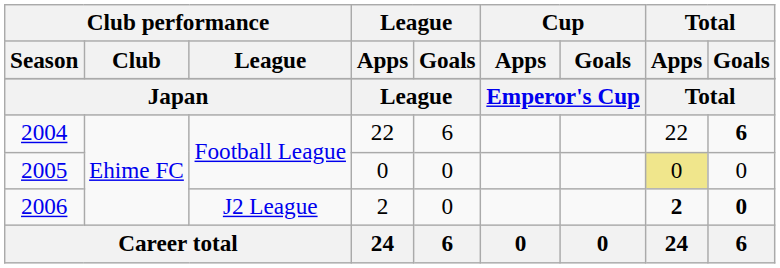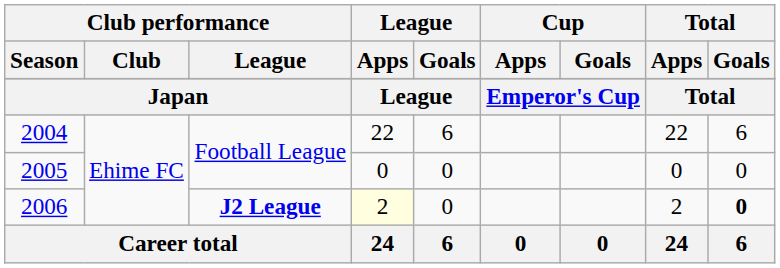(741, 133) bold -> (741, 133) normal
(676, 170) khaki background -> (676, 170) no background
(270, 206) normal -> (270, 206) bold
(382, 206) no background -> (382, 206) lightyellow background
(676, 206) bold -> (676, 206) normal
